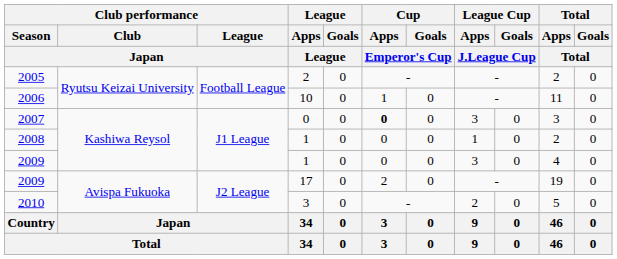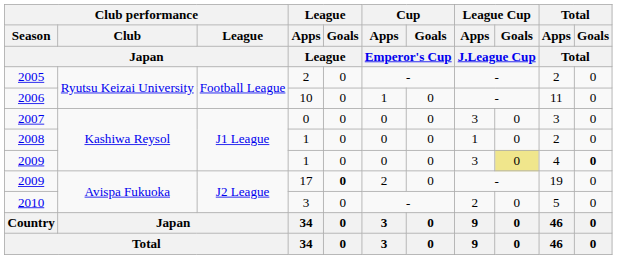(384, 118) bold -> (384, 118) normal
(517, 160) no background -> (517, 160) khaki background
(593, 160) normal -> (593, 160) bold
(343, 181) normal -> (343, 181) bold
